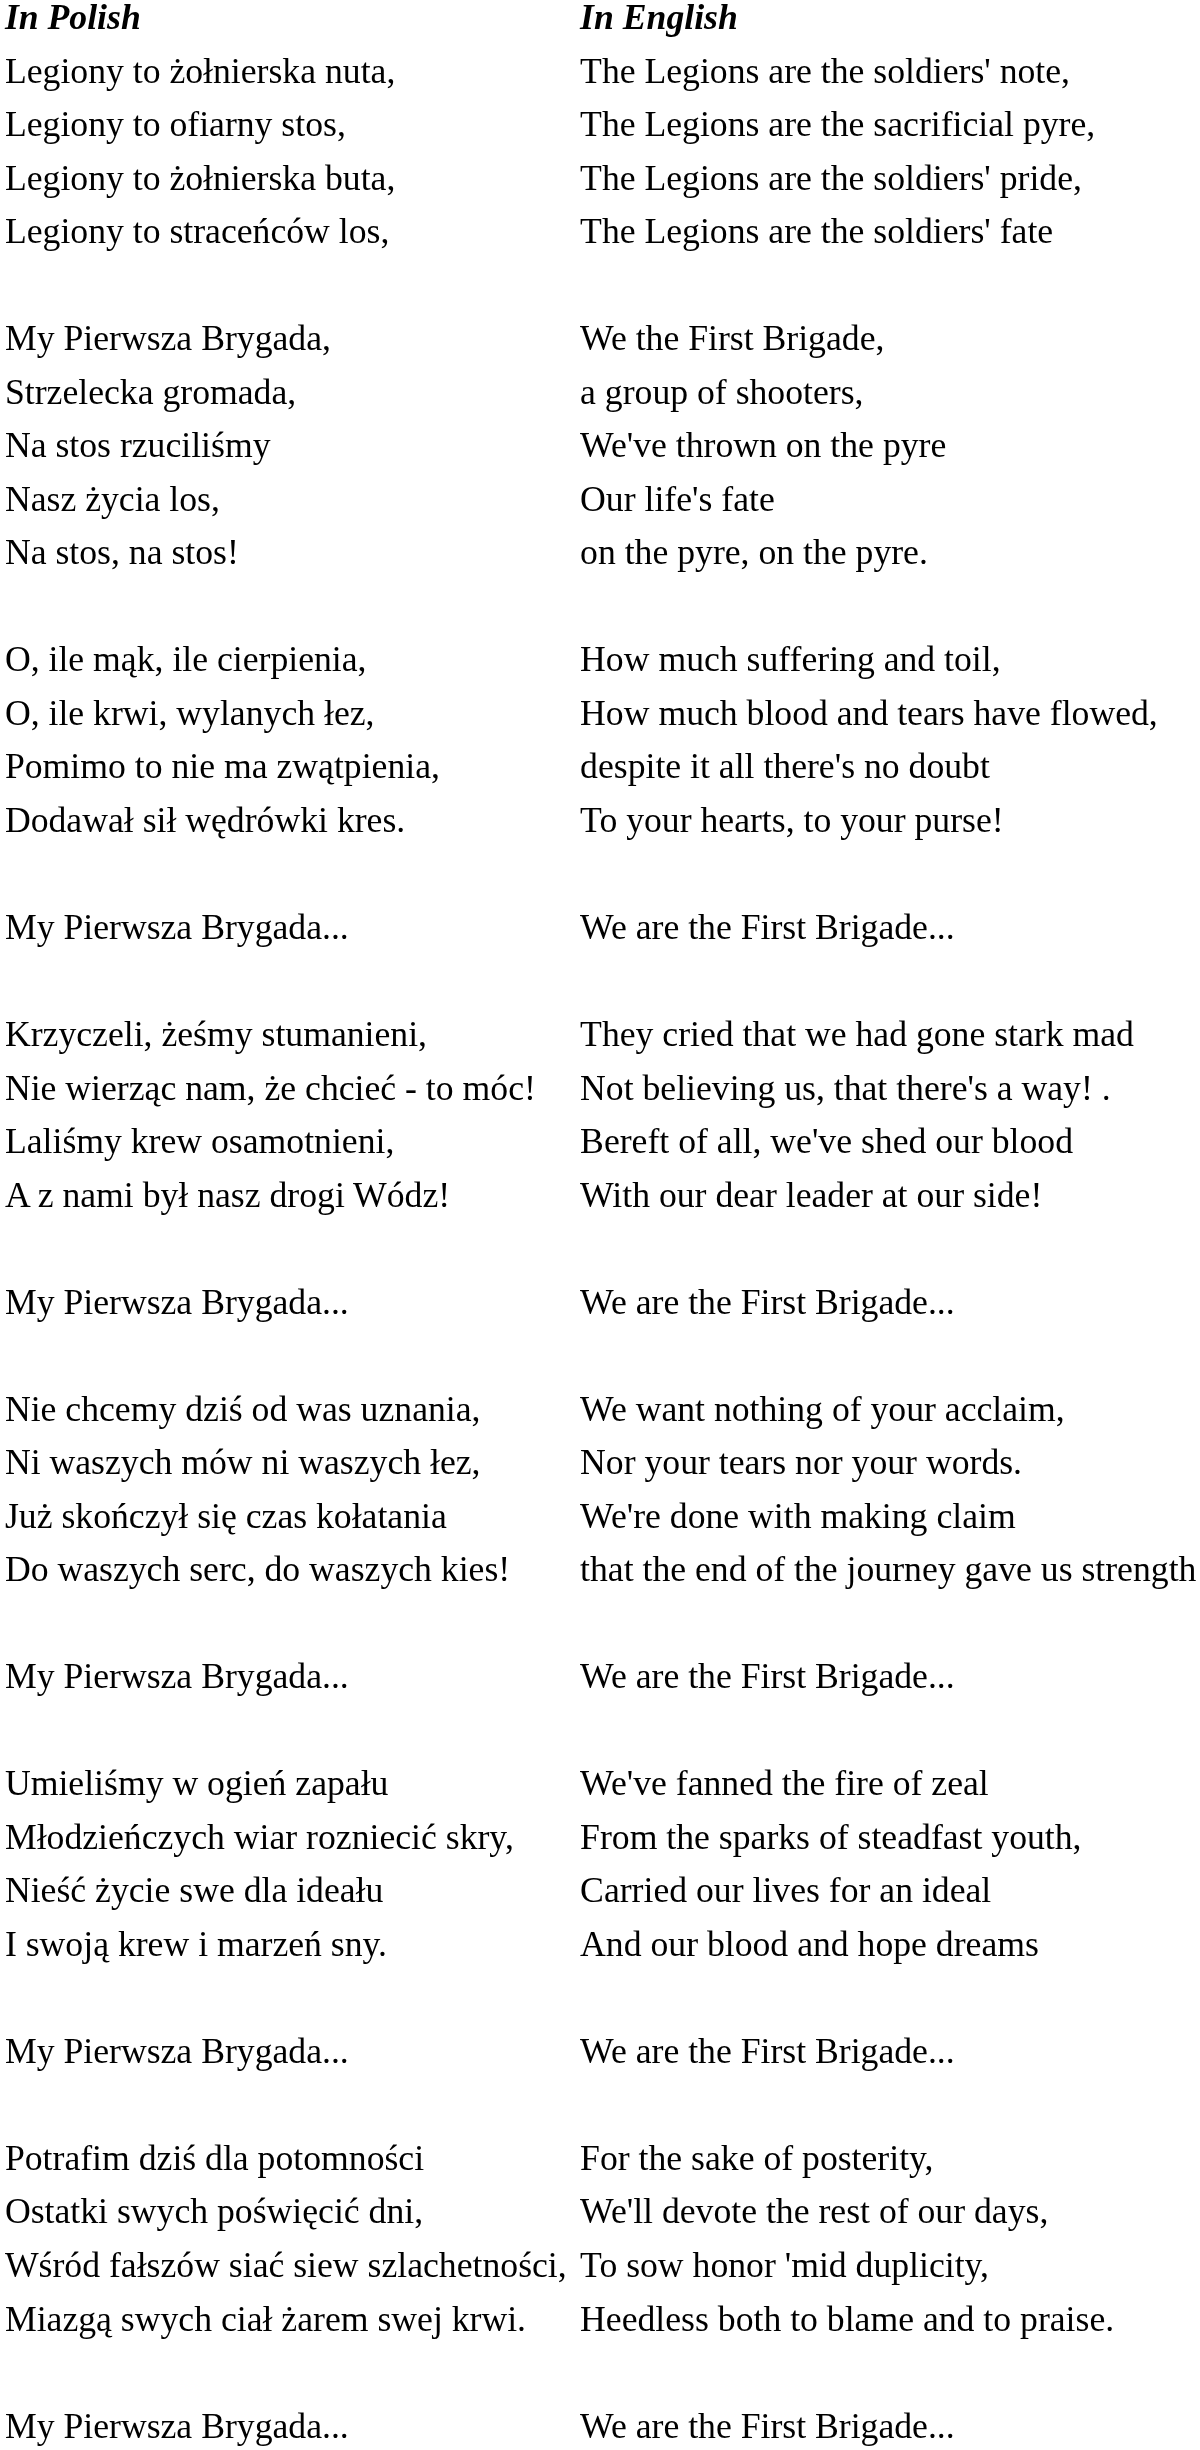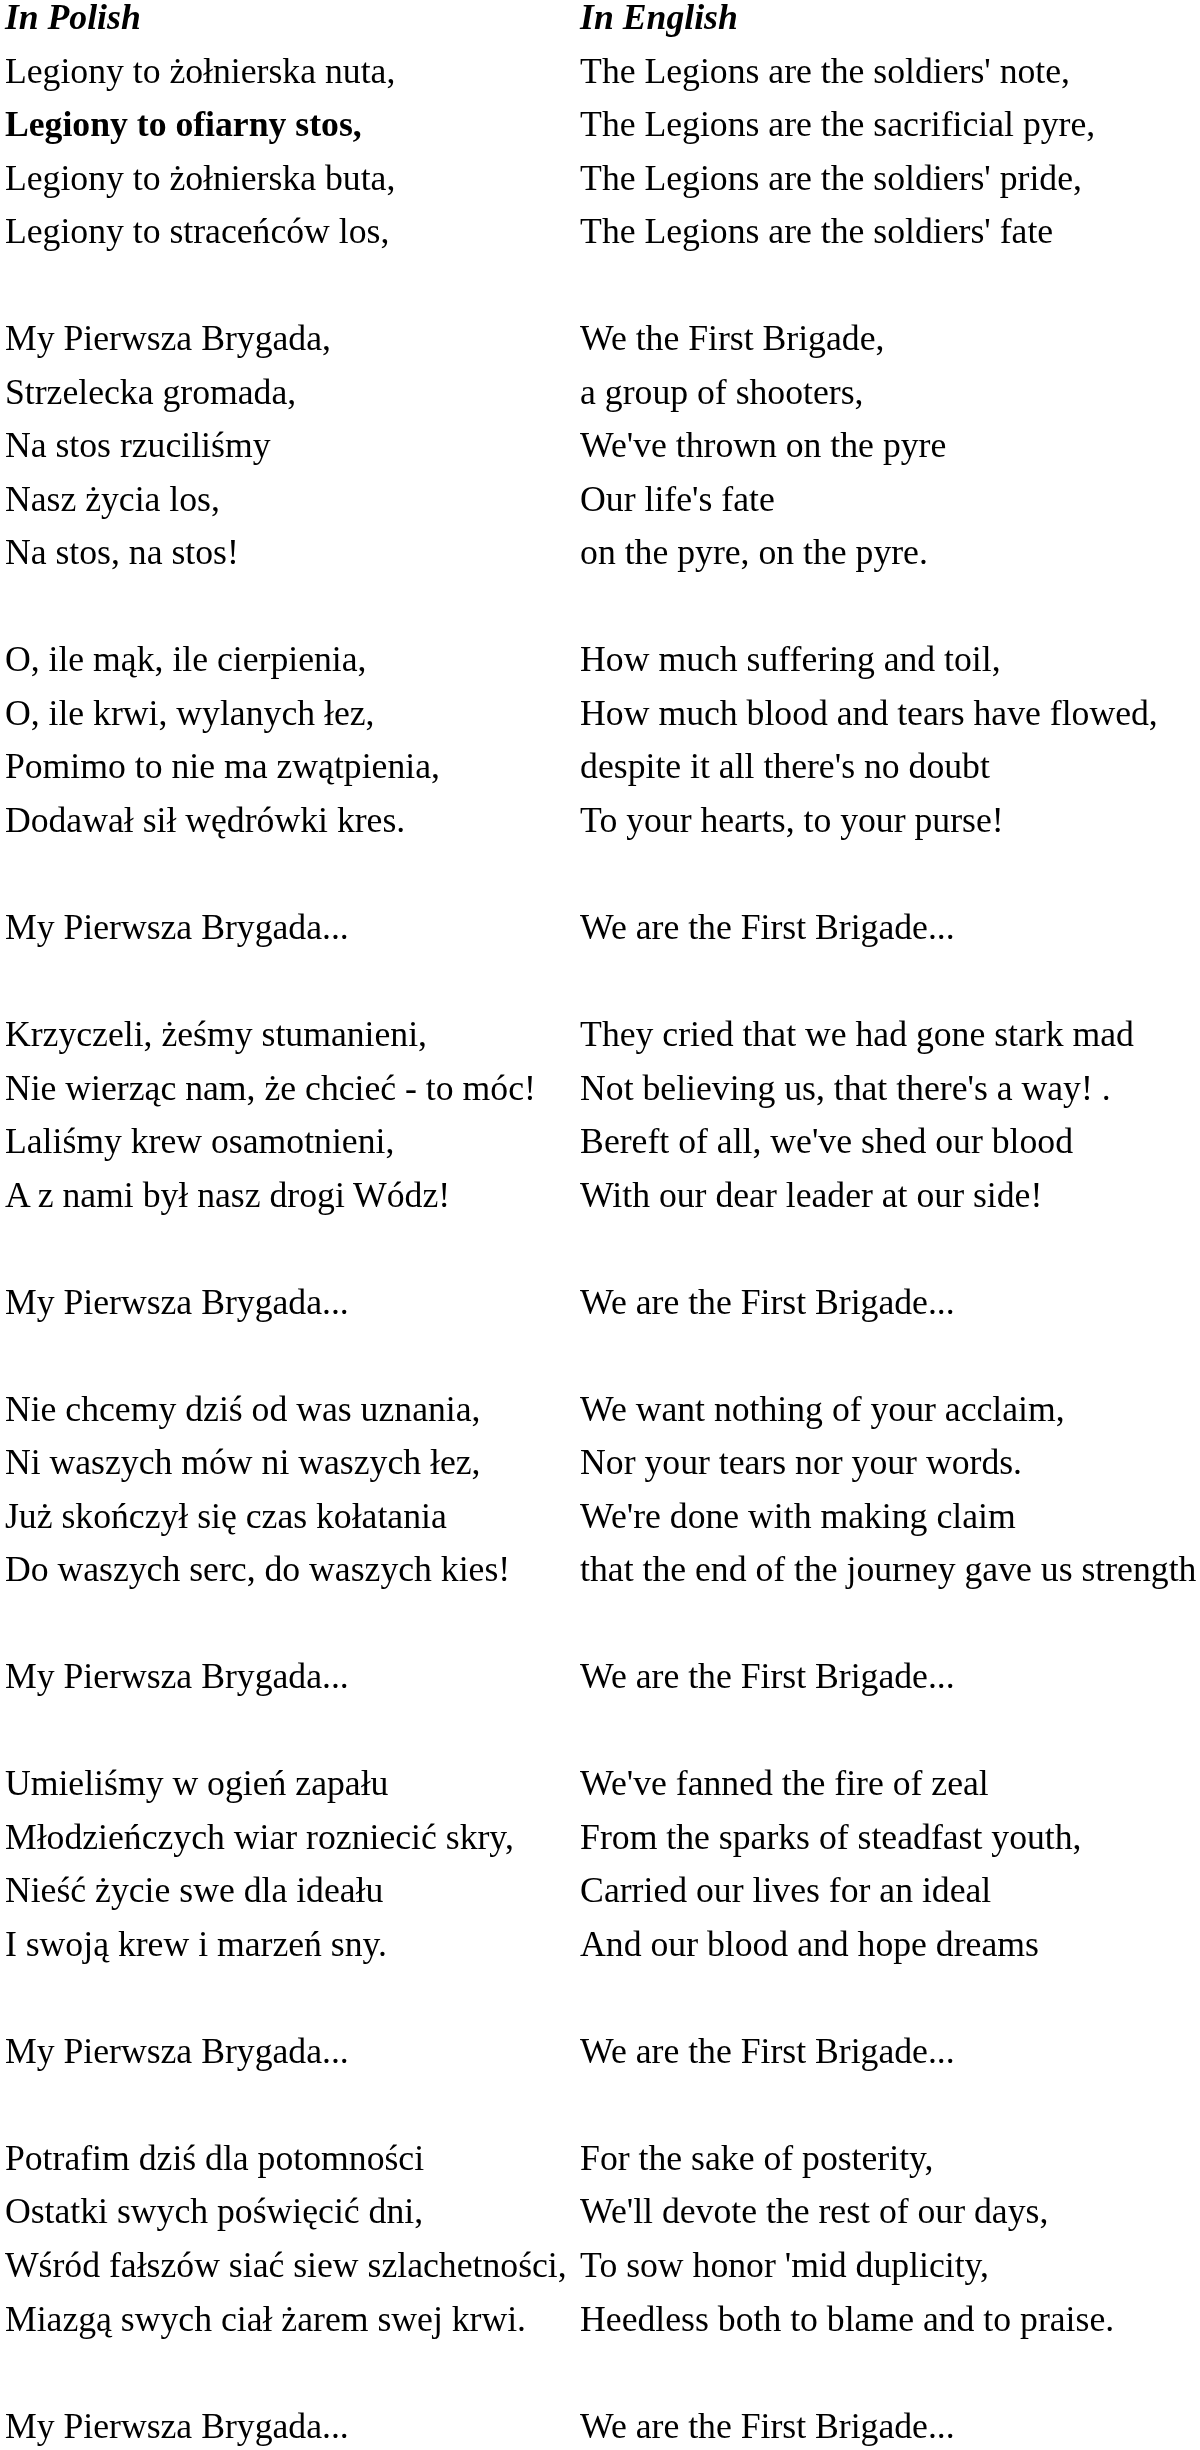(175, 124) normal -> (183, 124) bold
